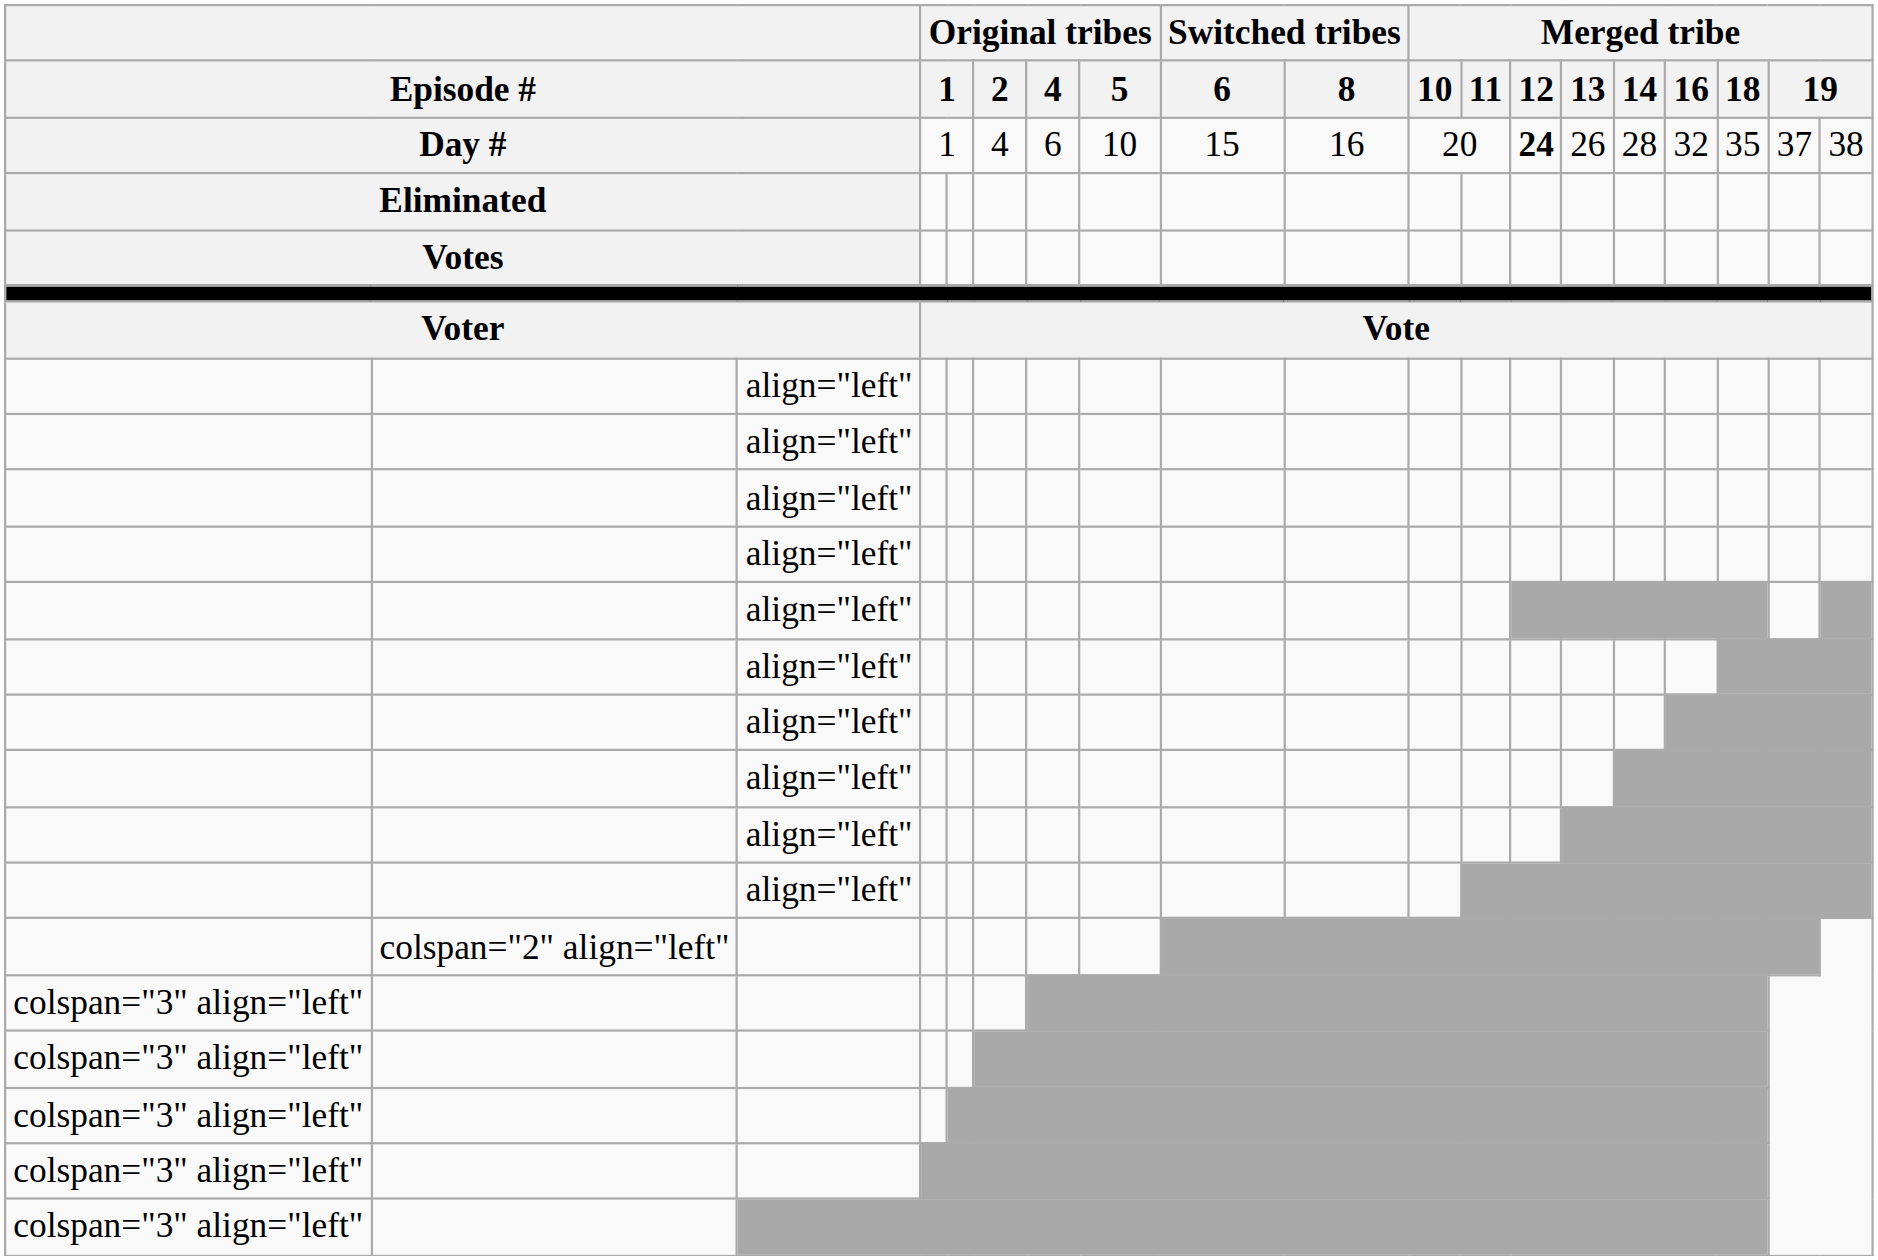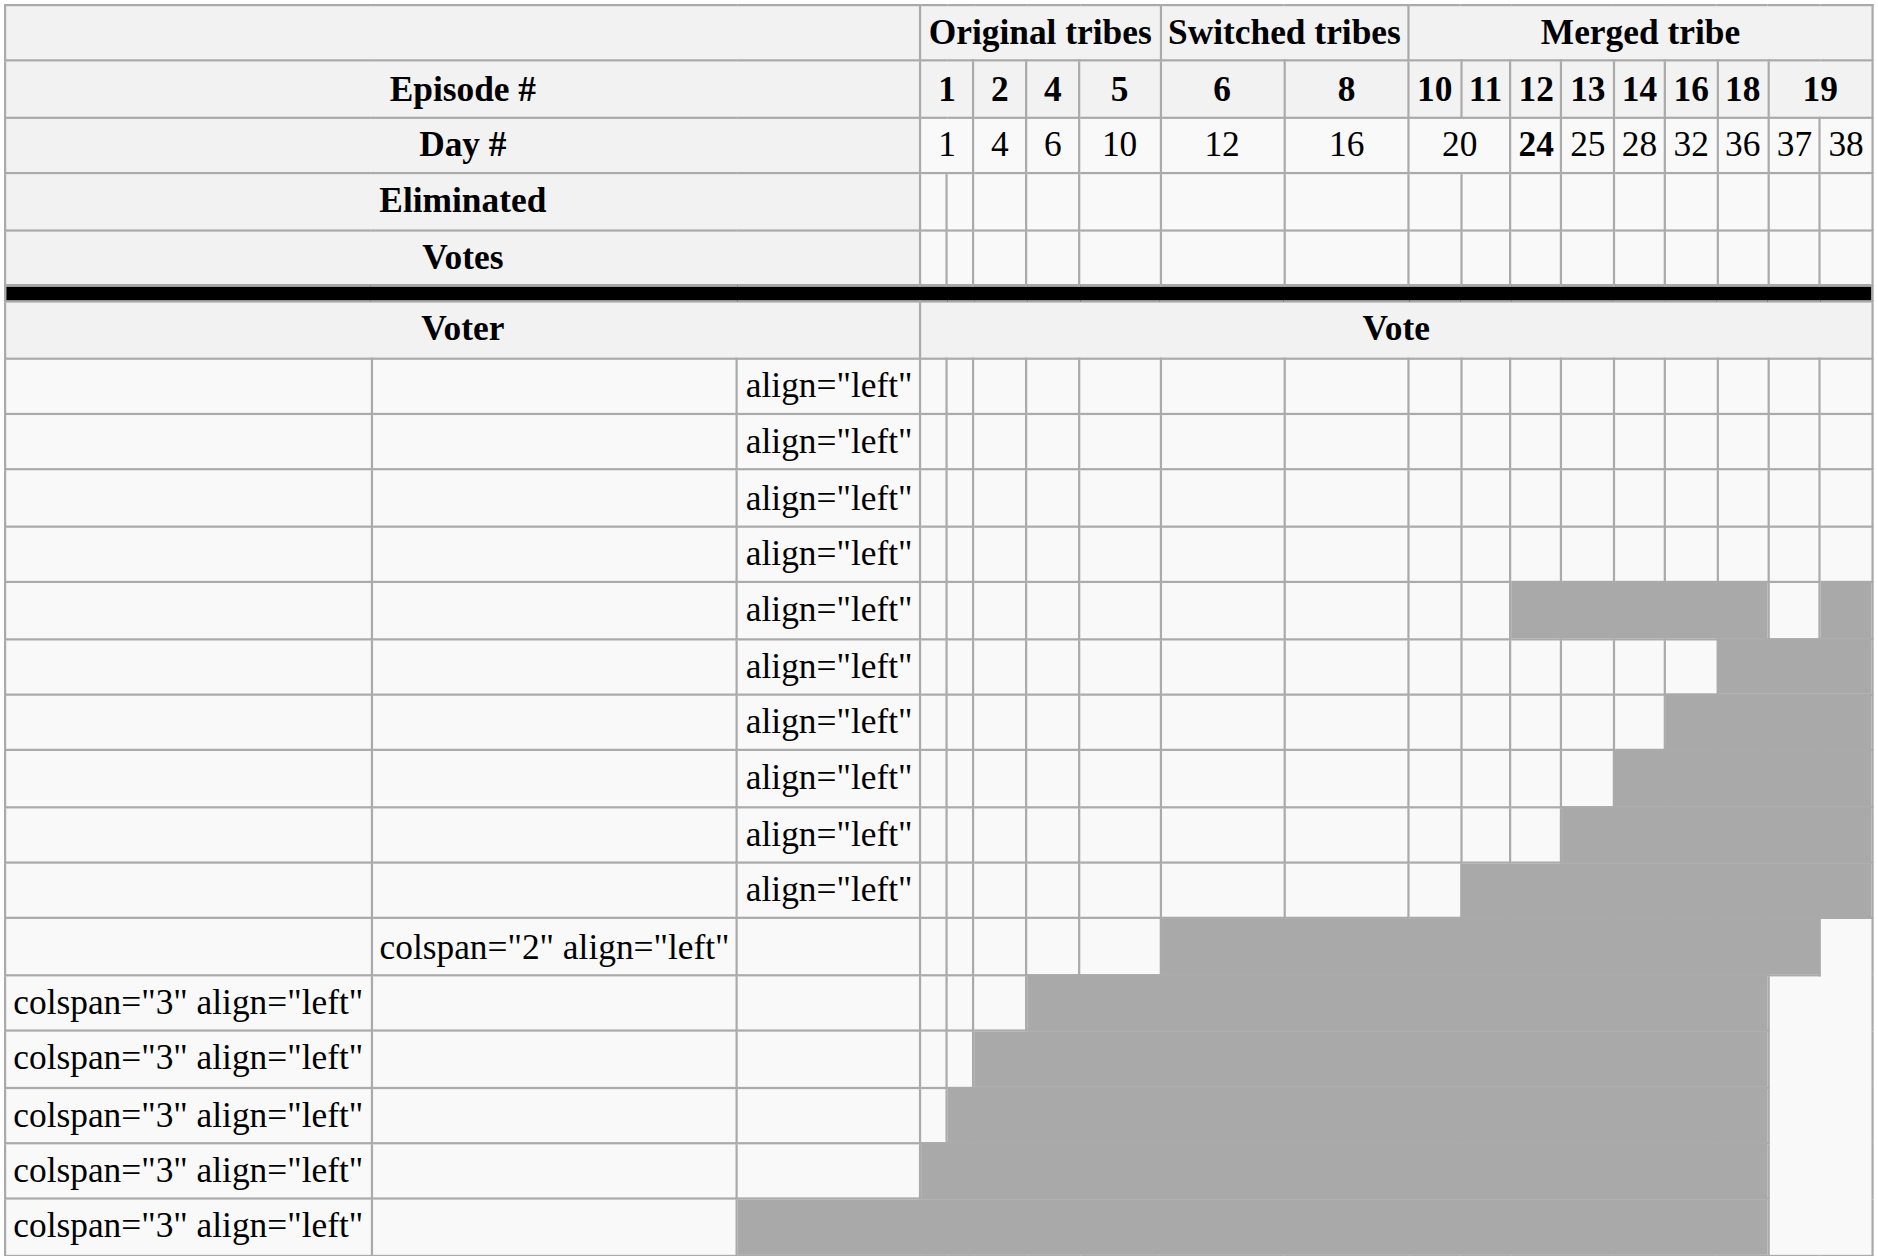(1222, 144) 15 -> (1222, 144) 12
(1588, 144) 26 -> (1588, 144) 25
(1743, 144) 35 -> (1743, 144) 36
